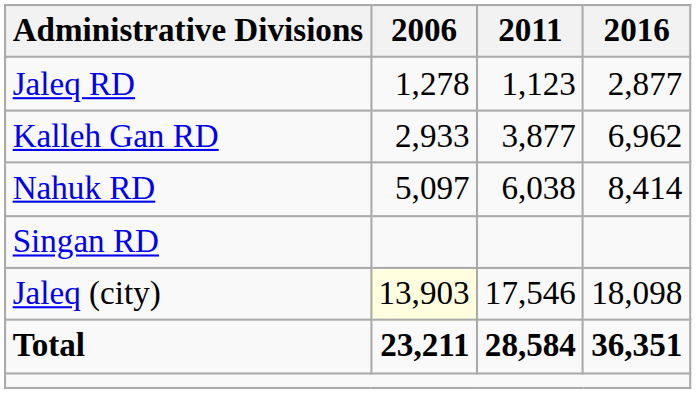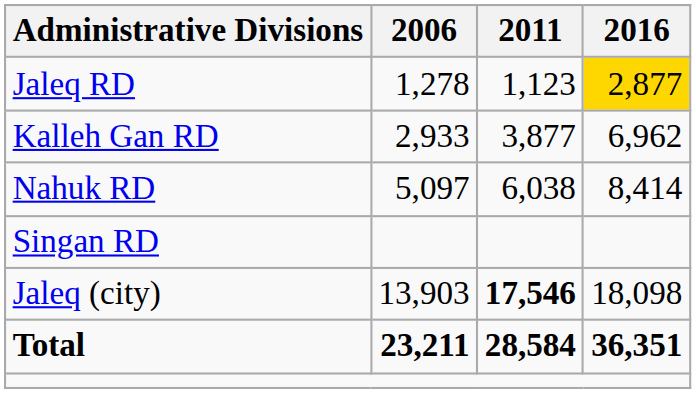(645, 83) no background -> (645, 83) gold background
(424, 293) lightyellow background -> (424, 293) no background
(530, 293) normal -> (530, 293) bold
